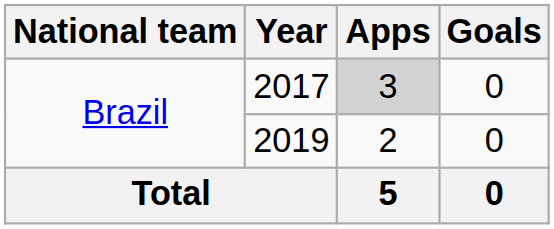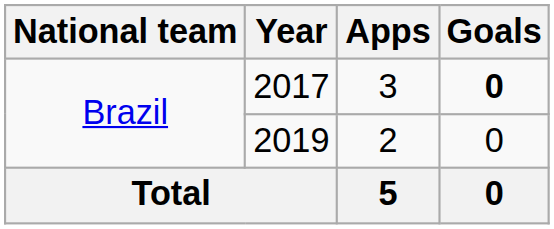(388, 85) lightgrey background -> (388, 85) no background
(494, 85) normal -> (494, 85) bold
